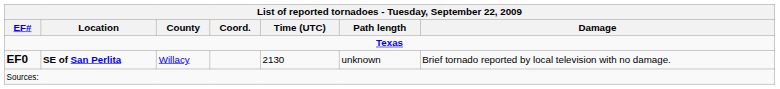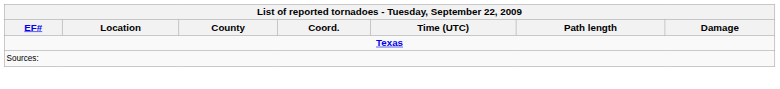- row: (17, 59)
